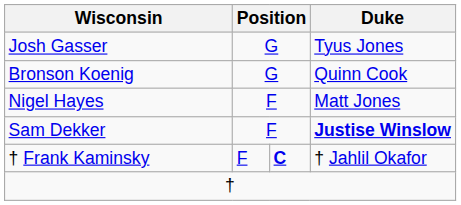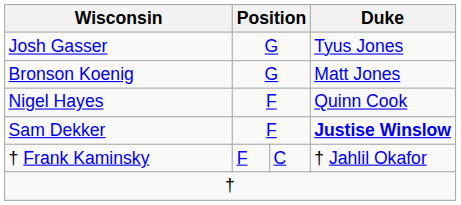(361, 74) Quinn Cook -> (357, 74) Matt Jones
(357, 102) Matt Jones -> (361, 102) Quinn Cook
(280, 158) bold -> (280, 158) normal
